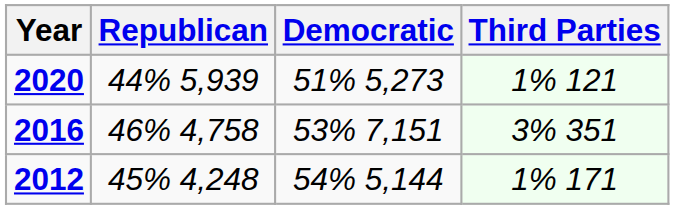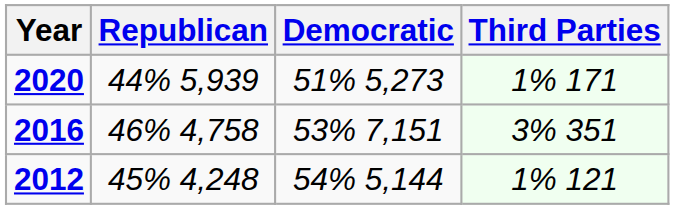(565, 80) 1% 121 -> (565, 80) 1% 171
(565, 180) 1% 171 -> (565, 180) 1% 121
